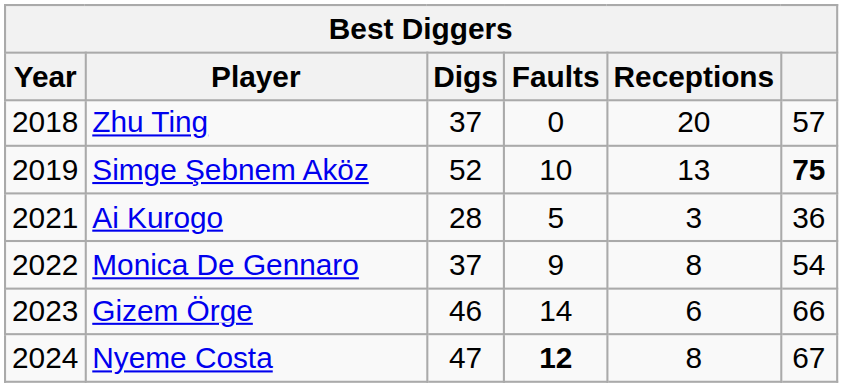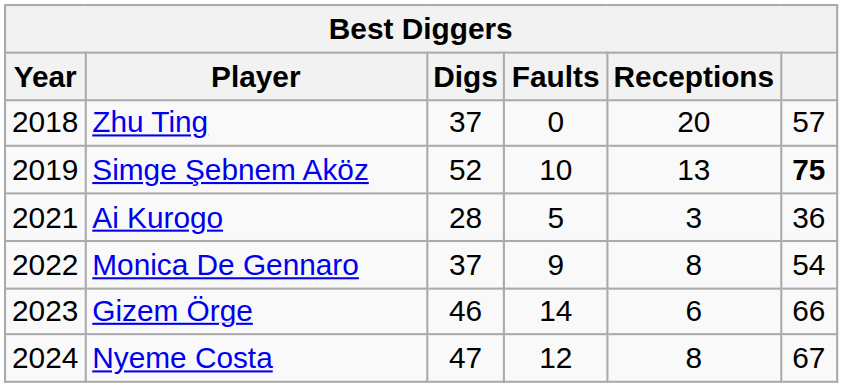(556, 359) bold -> (556, 359) normal
